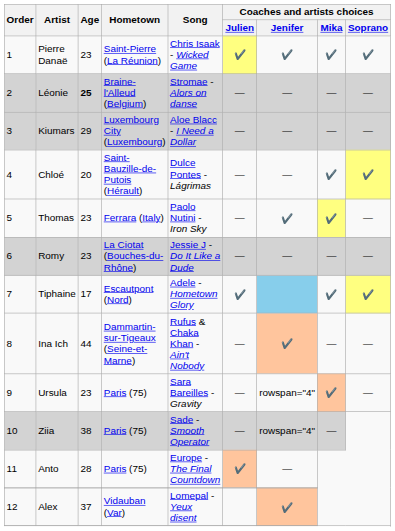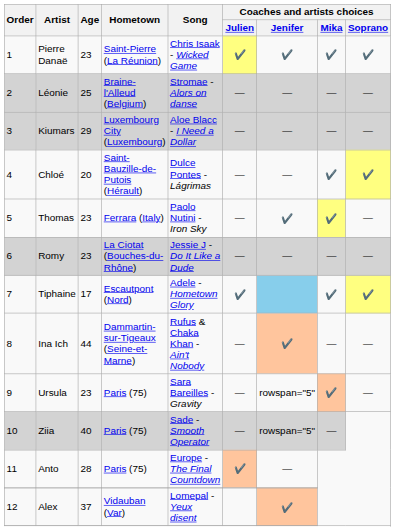(86, 93) bold -> (86, 93) normal
(287, 392) rowspan="4" -> (287, 392) rowspan="5"
(86, 430) 38 -> (86, 430) 40
(287, 430) rowspan="4" -> (287, 430) rowspan="5"
